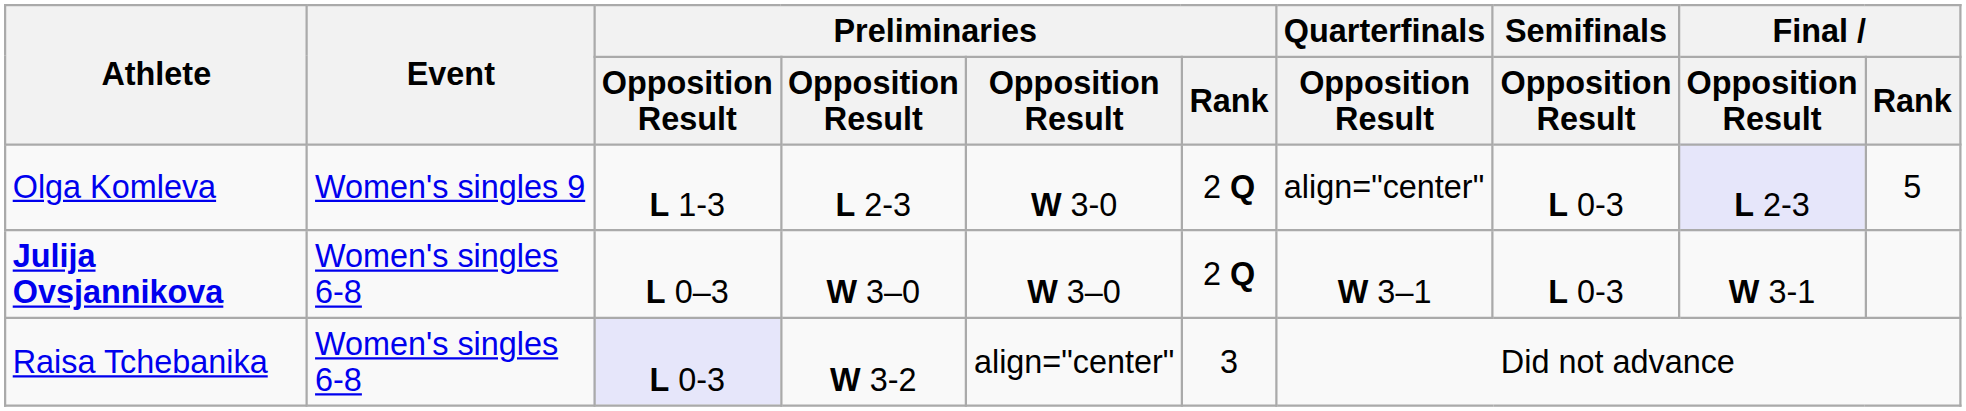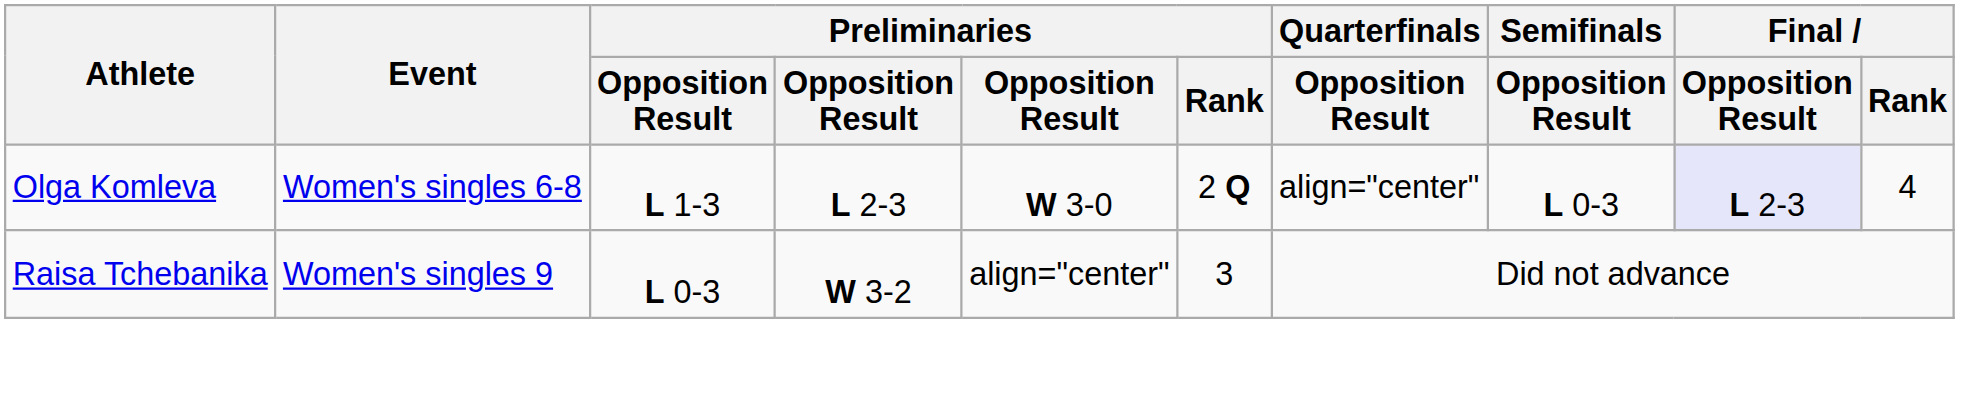(450, 187) Women's singles 9 -> (432, 187) Women's singles 6-8
(1912, 187) 5 -> (1907, 187) 4
- row: (118, 275)
(437, 362) Women's singles 6-8 -> (418, 275) Women's singles 9
(687, 380) lavender background -> (682, 293) no background
